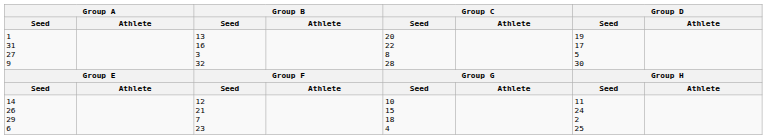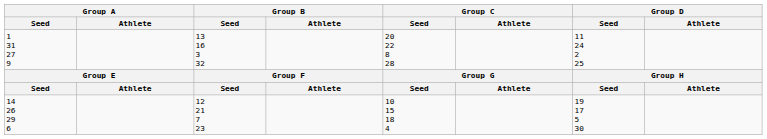(579, 50) 19 17 5 30 -> (579, 50) 11 24 2 25
(579, 115) 11 24 2 25 -> (579, 115) 19 17 5 30
